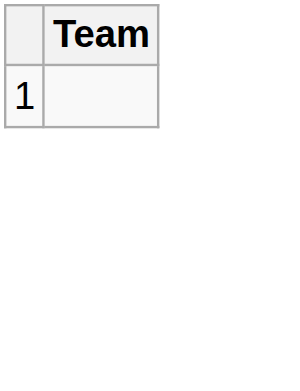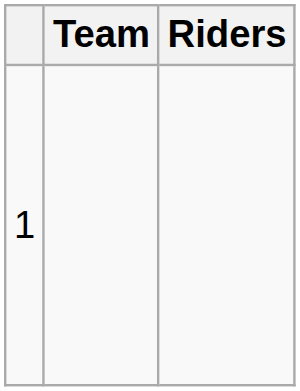+ column: (227, 34)
